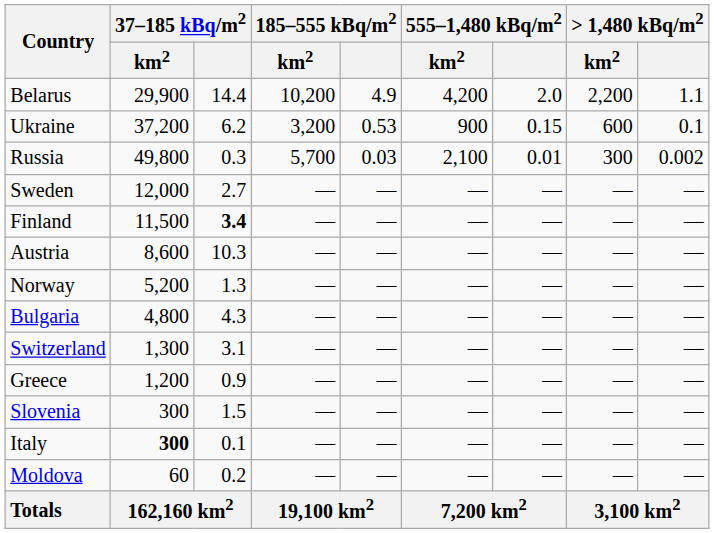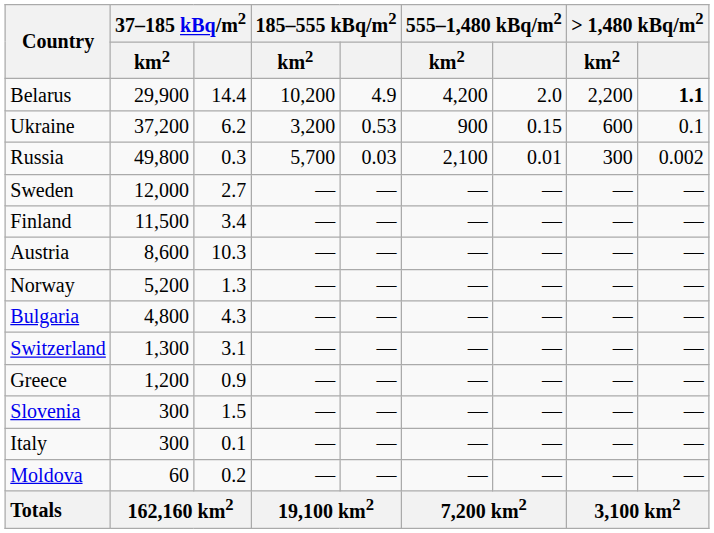(691, 94) normal -> (691, 94) bold
(234, 221) bold -> (234, 221) normal
(174, 443) bold -> (174, 443) normal
